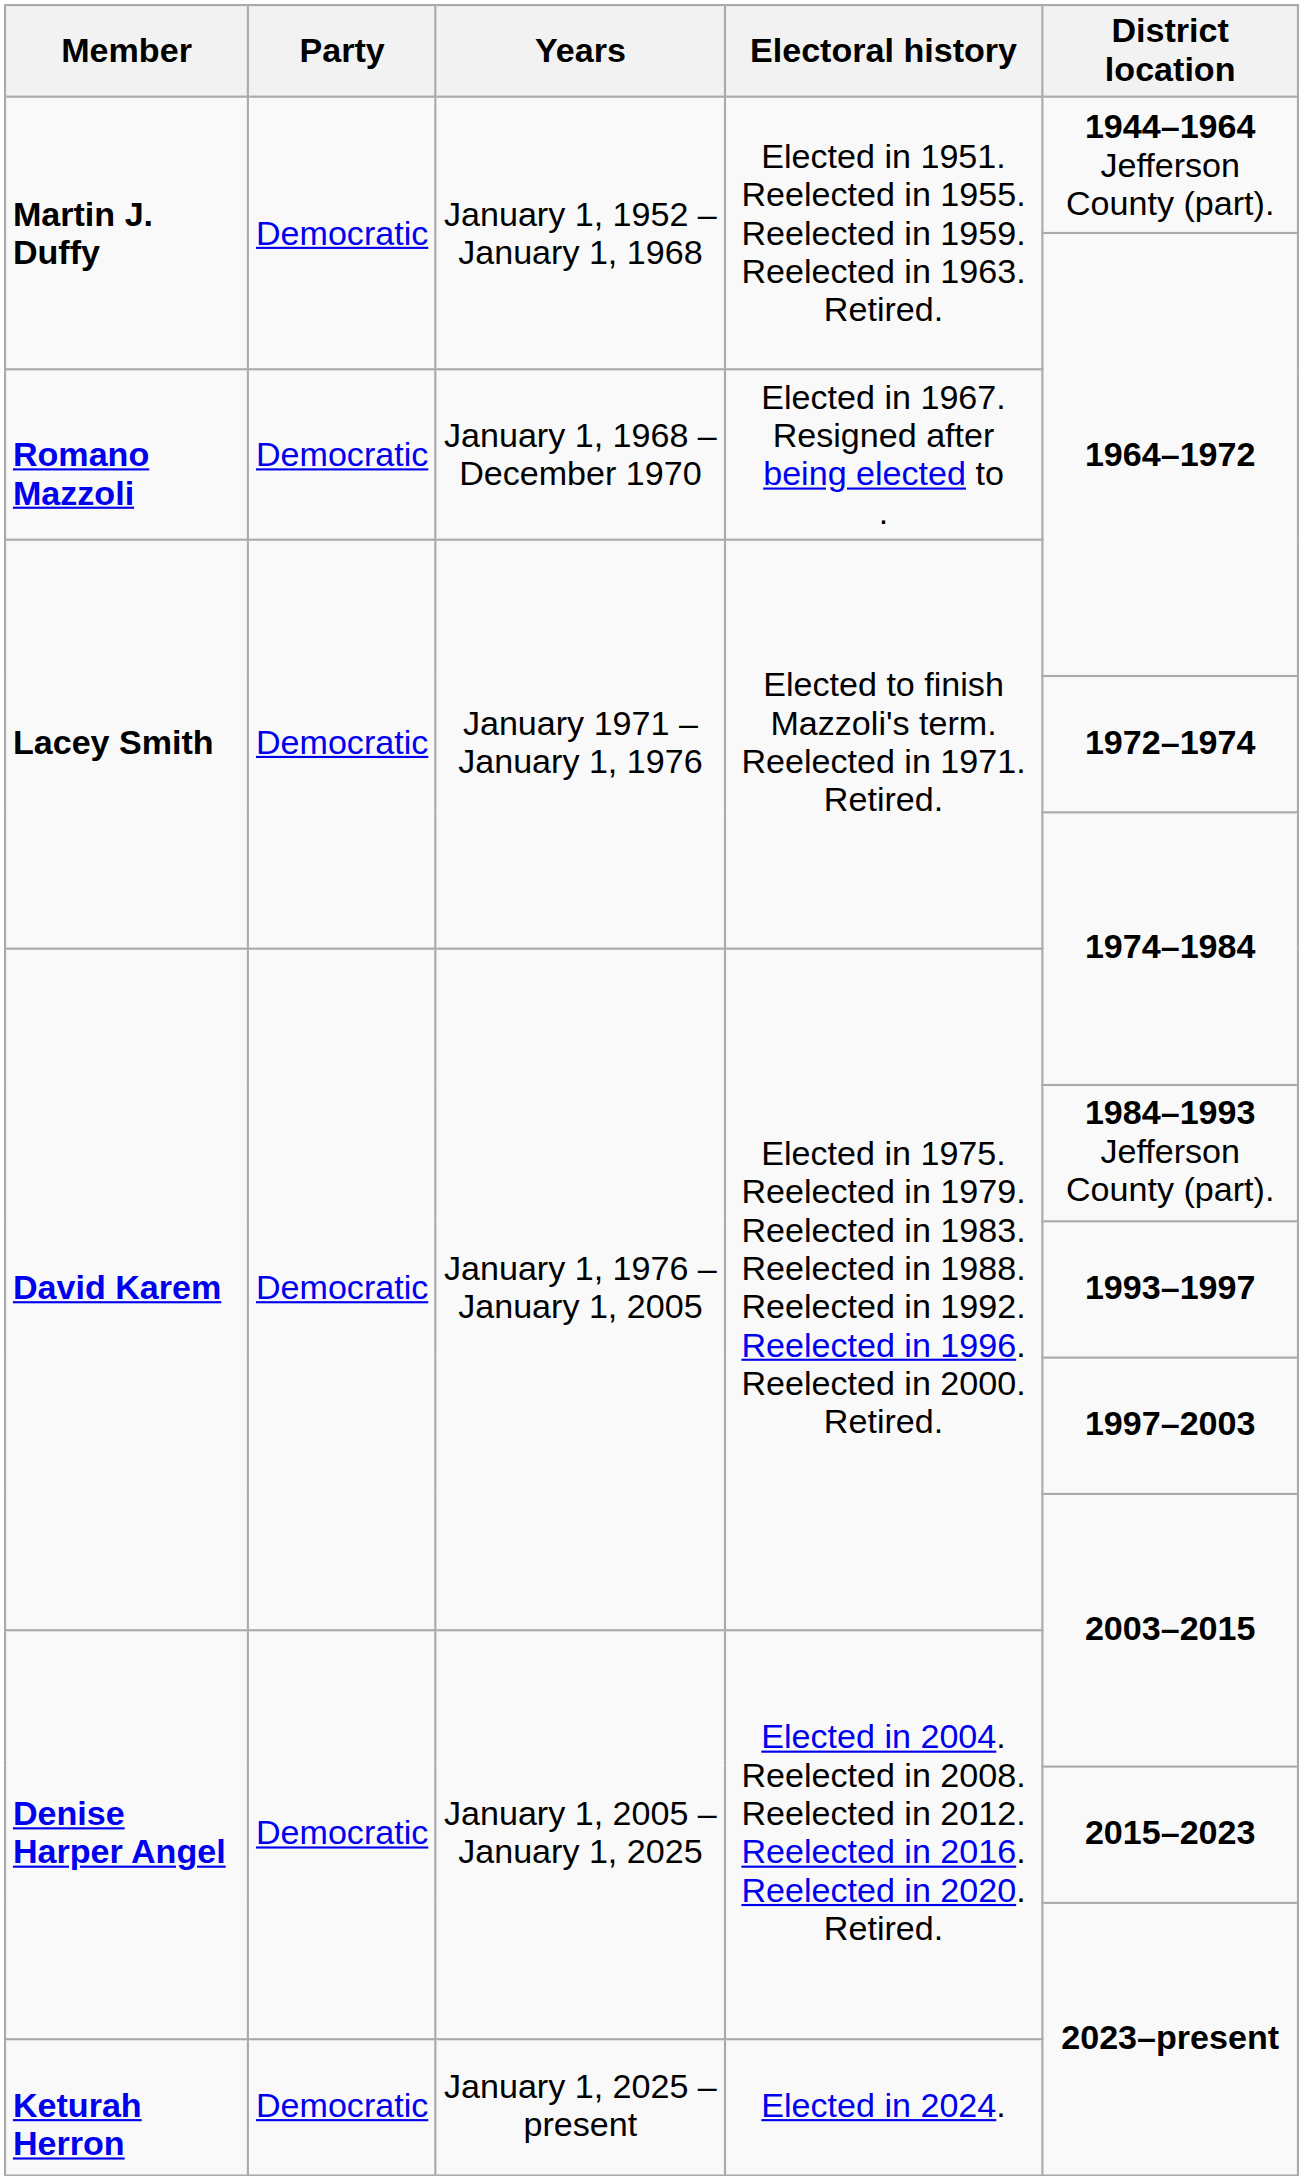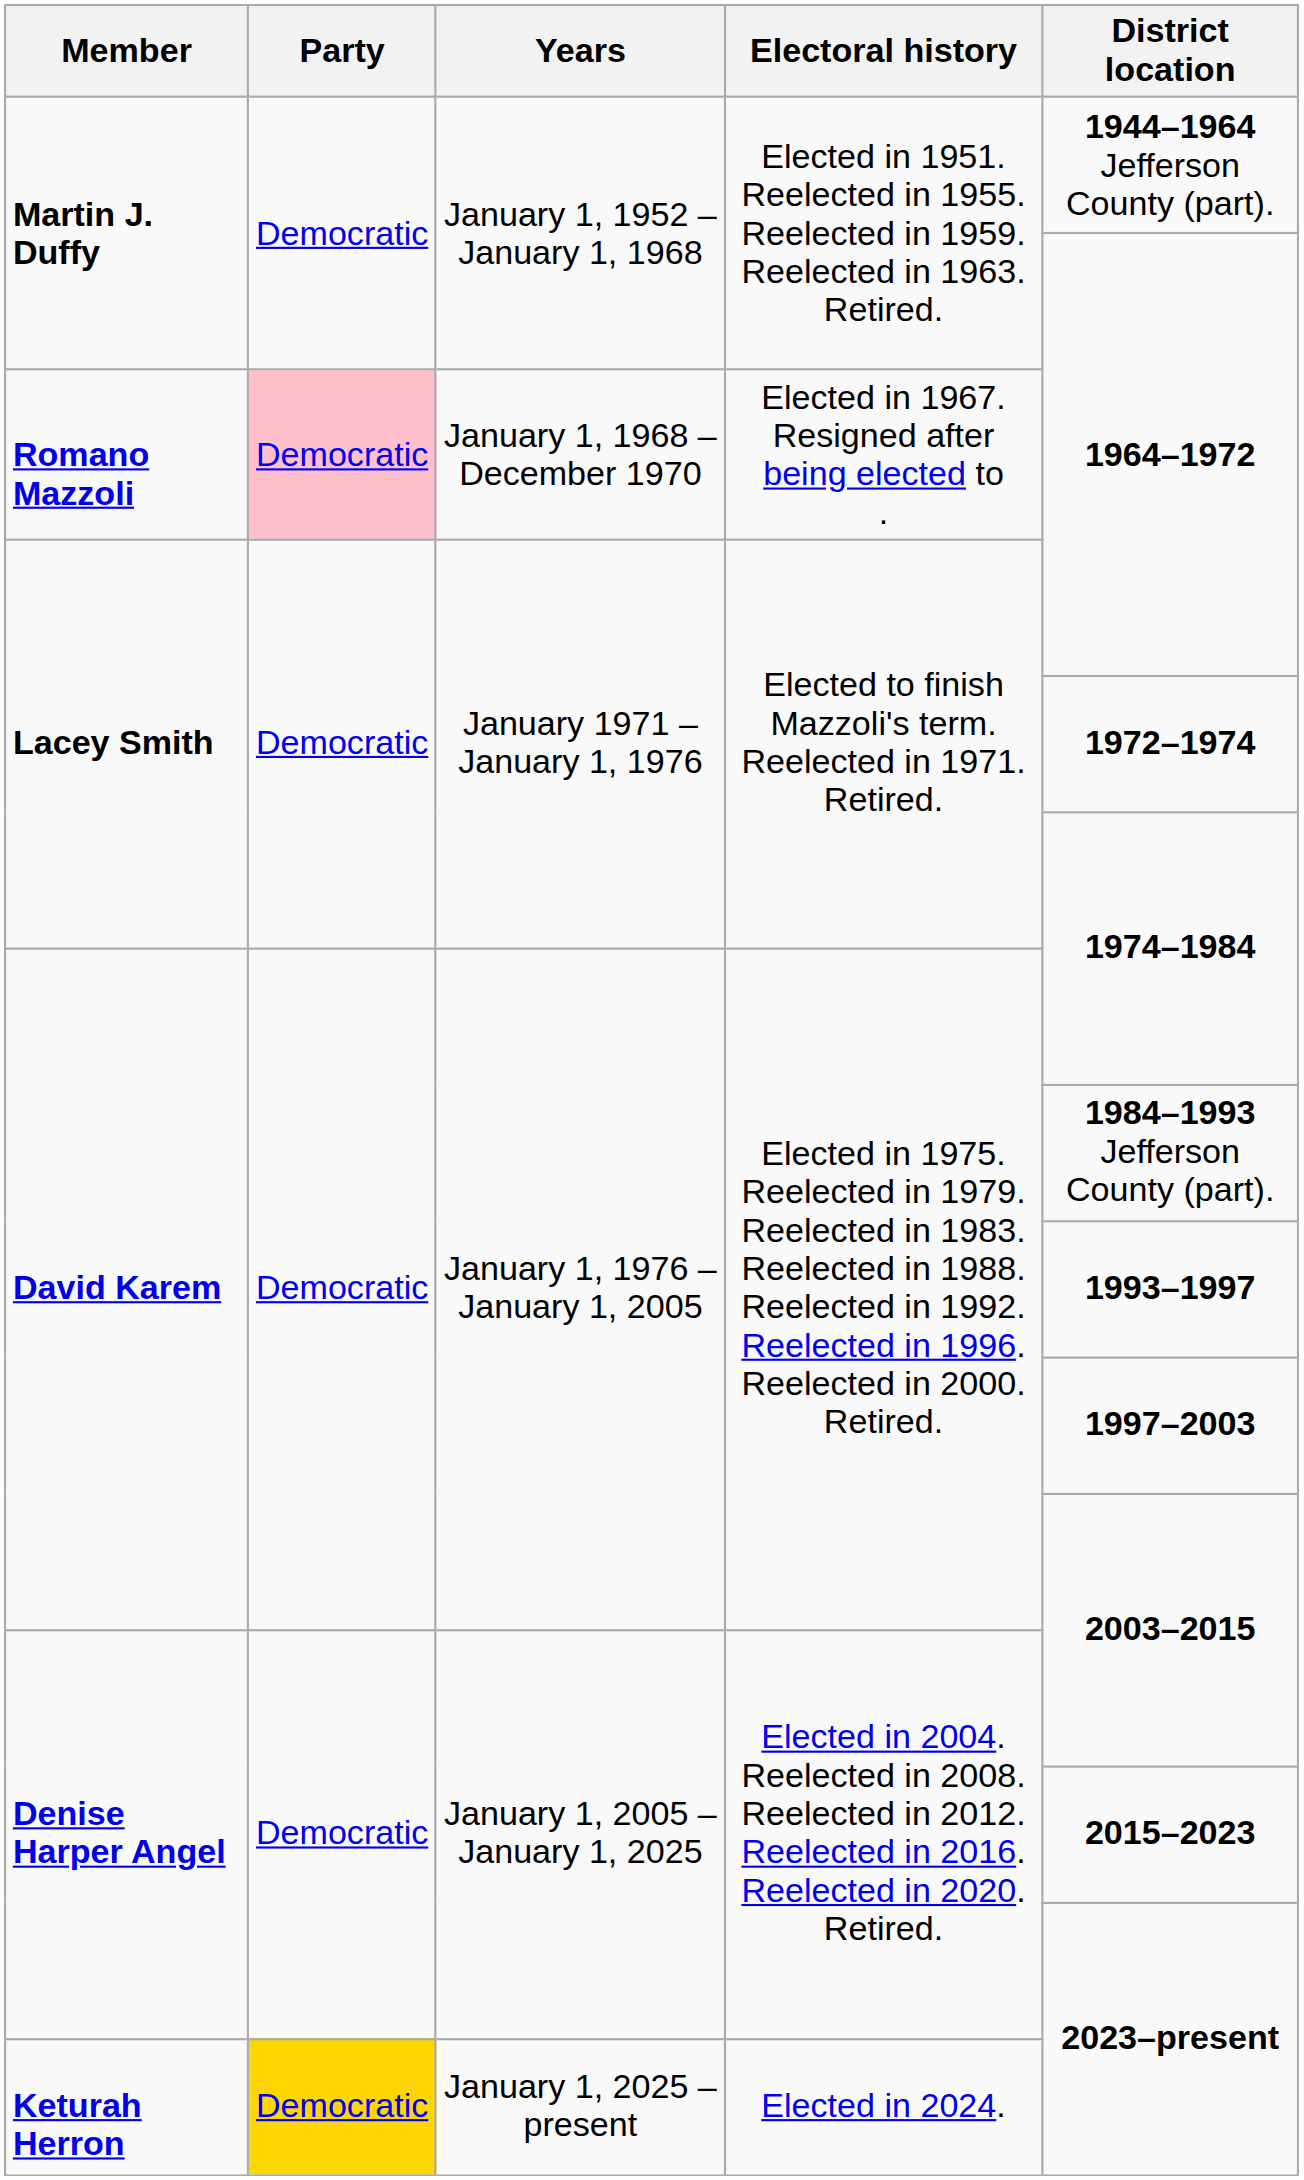(342, 454) no background -> (342, 454) pink background
(342, 2106) no background -> (342, 2106) gold background
